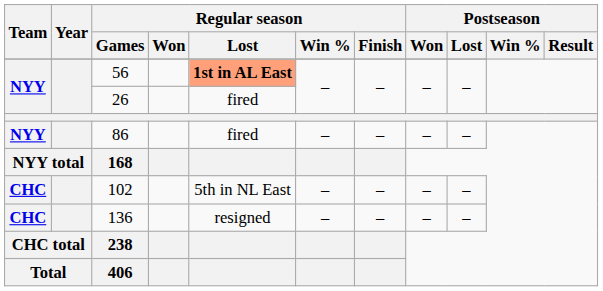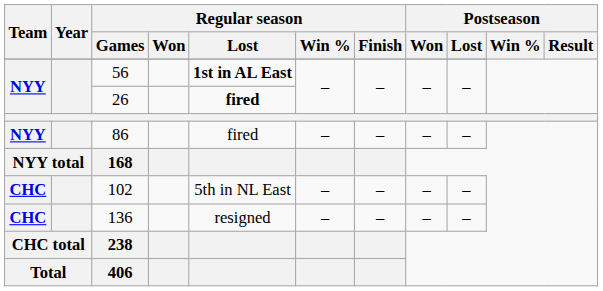(243, 72) lightsalmon background -> (243, 72) no background
(243, 100) normal -> (243, 100) bold
